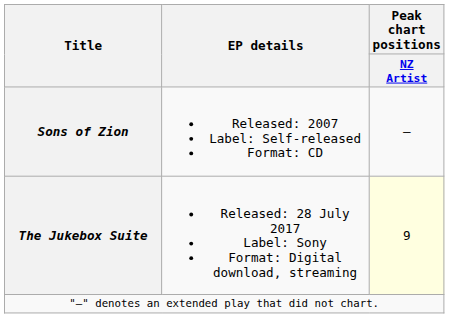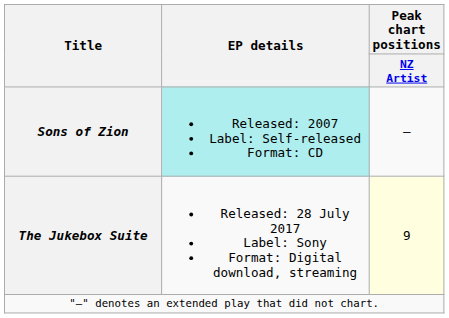(266, 139) no background -> (266, 139) paleturquoise background
